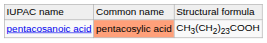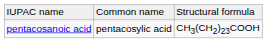(134, 29) lightsalmon background -> (134, 29) no background
